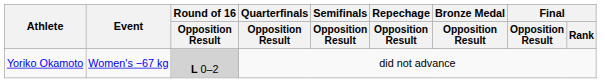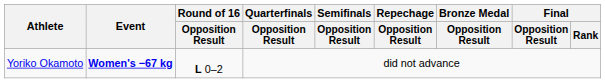(128, 64) normal -> (130, 64) bold
(205, 70) lightgrey background -> (209, 70) no background
